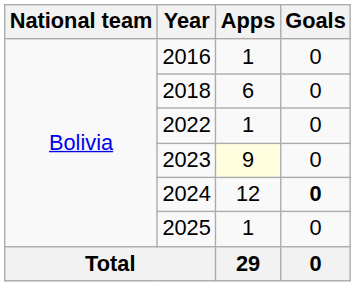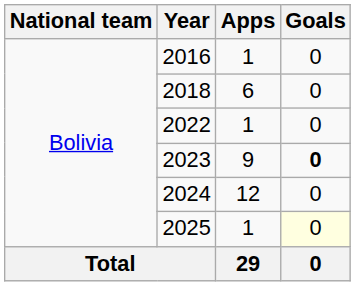(248, 159) lightyellow background -> (248, 159) no background
(316, 159) normal -> (316, 159) bold
(316, 194) bold -> (316, 194) normal
(316, 228) no background -> (316, 228) lightyellow background
